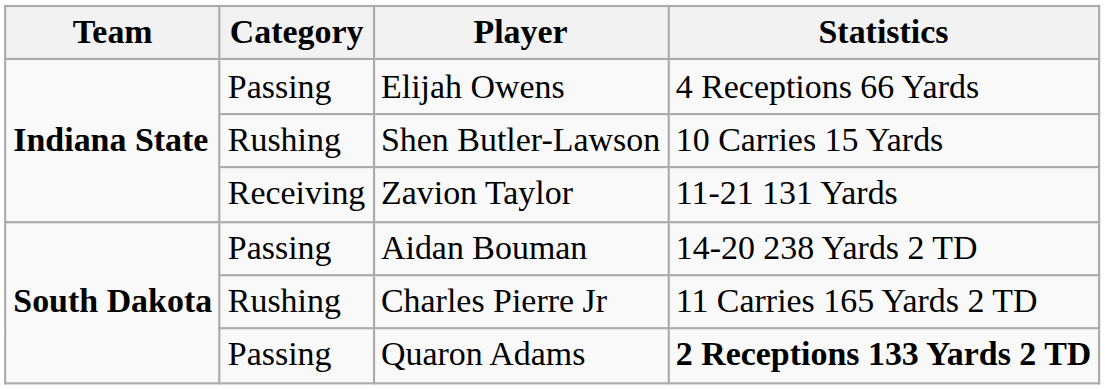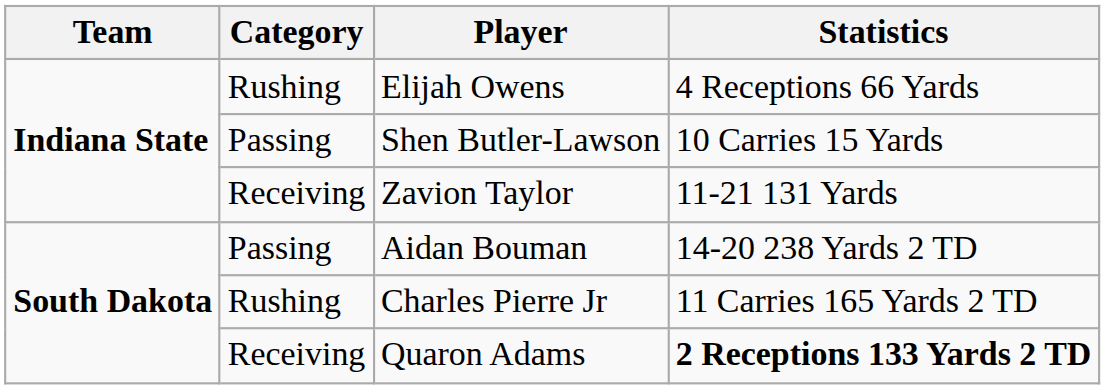(280, 86) Passing -> (284, 86) Rushing
(284, 139) Rushing -> (280, 139) Passing
(280, 355) Passing -> (297, 355) Receiving
